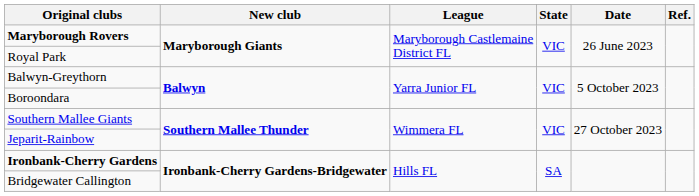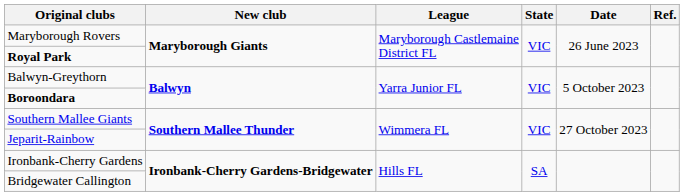(68, 35) bold -> (64, 35) normal
(37, 56) normal -> (39, 56) bold
(38, 98) normal -> (41, 98) bold
(82, 160) bold -> (75, 160) normal
